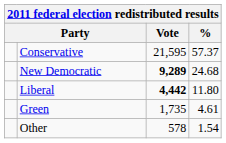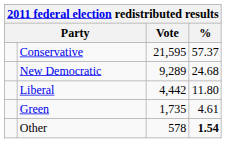(173, 71) bold -> (173, 71) normal
(173, 90) bold -> (173, 90) normal
(208, 128) normal -> (208, 128) bold
